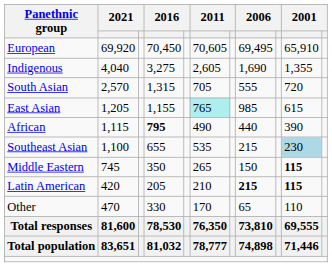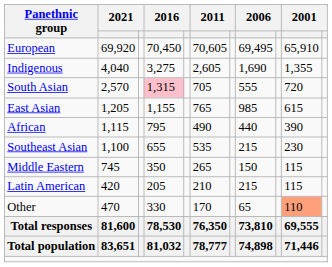(161, 87) no background -> (161, 87) pink background
(202, 107) paleturquoise background -> (202, 107) no background
(156, 127) bold -> (156, 127) normal
(294, 147) lightblue background -> (294, 147) no background
(293, 166) bold -> (293, 166) normal
(248, 186) bold -> (248, 186) normal
(293, 186) bold -> (293, 186) normal
(293, 206) no background -> (293, 206) lightsalmon background
